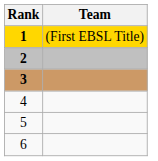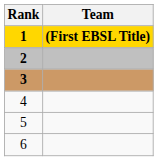(95, 36) normal -> (98, 36) bold
